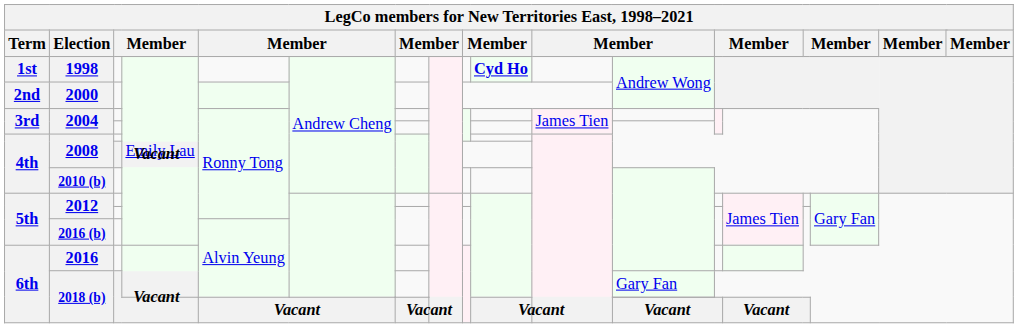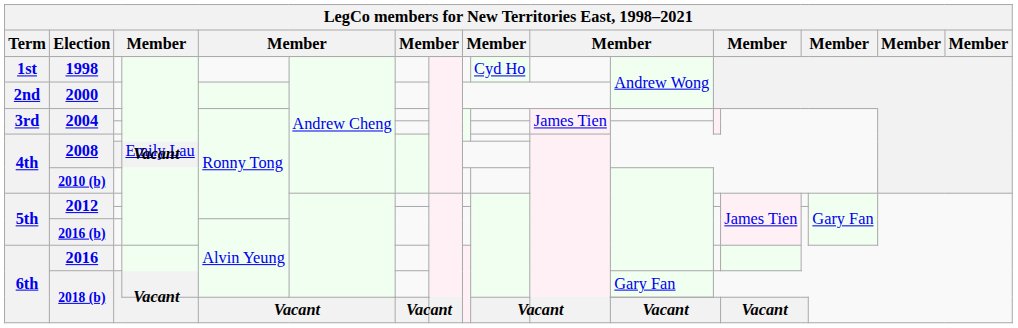(501, 69) bold -> (500, 69) normal
